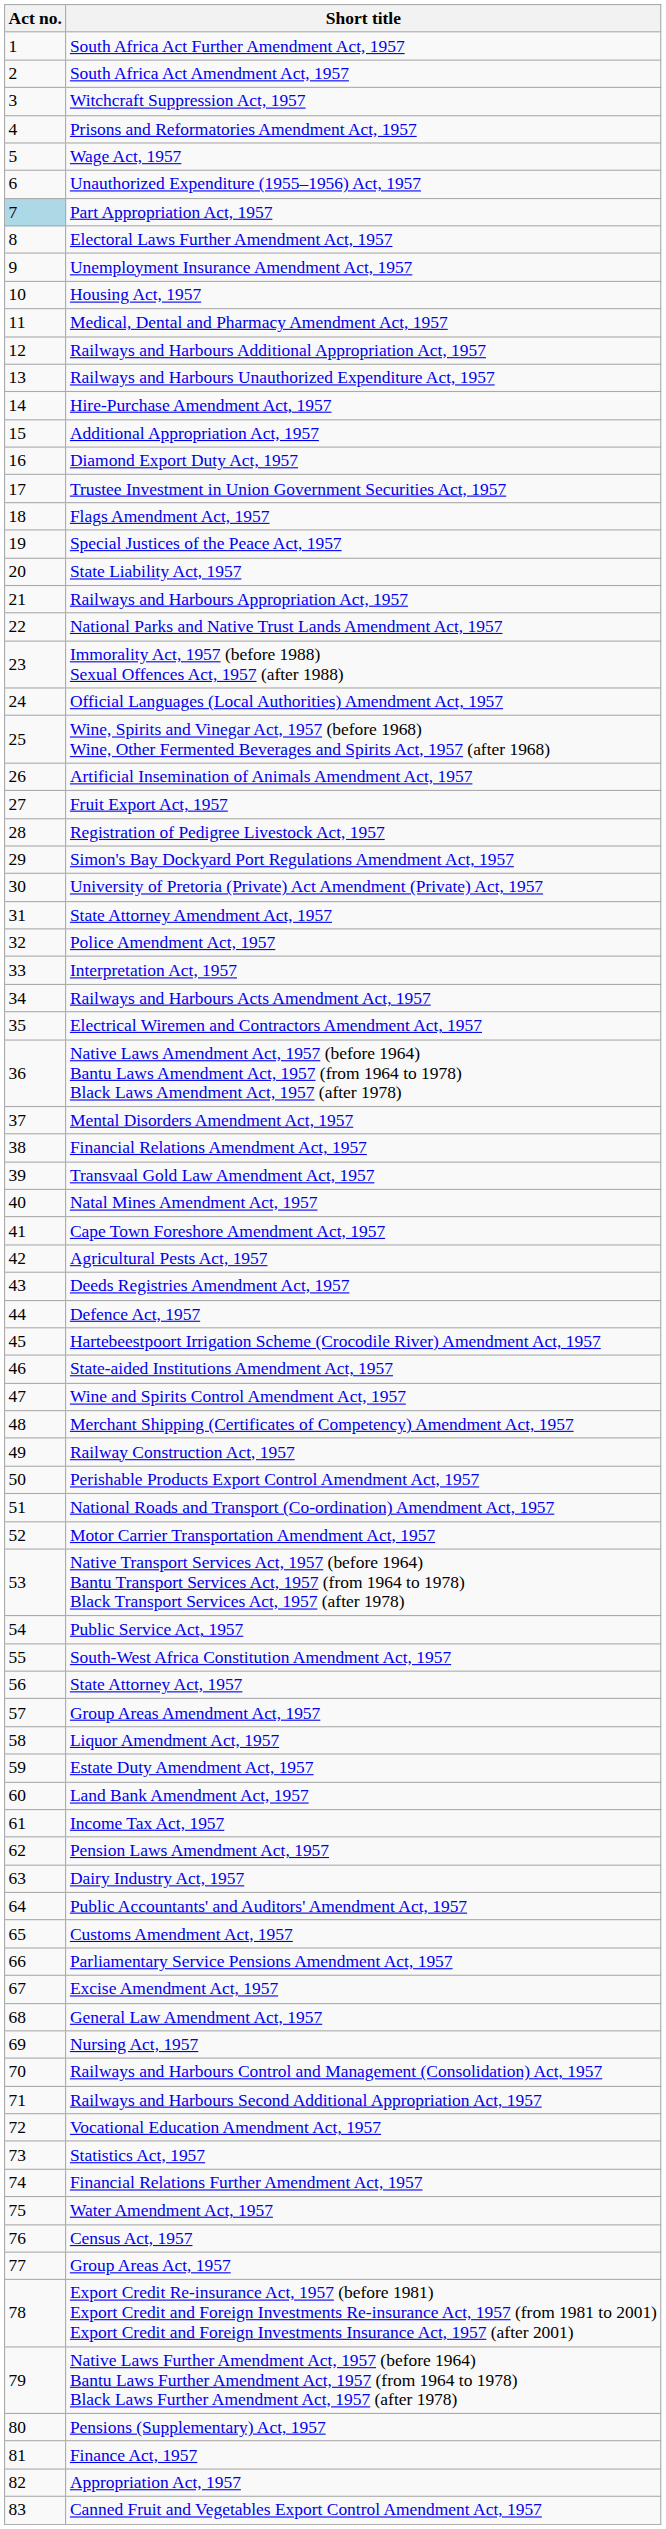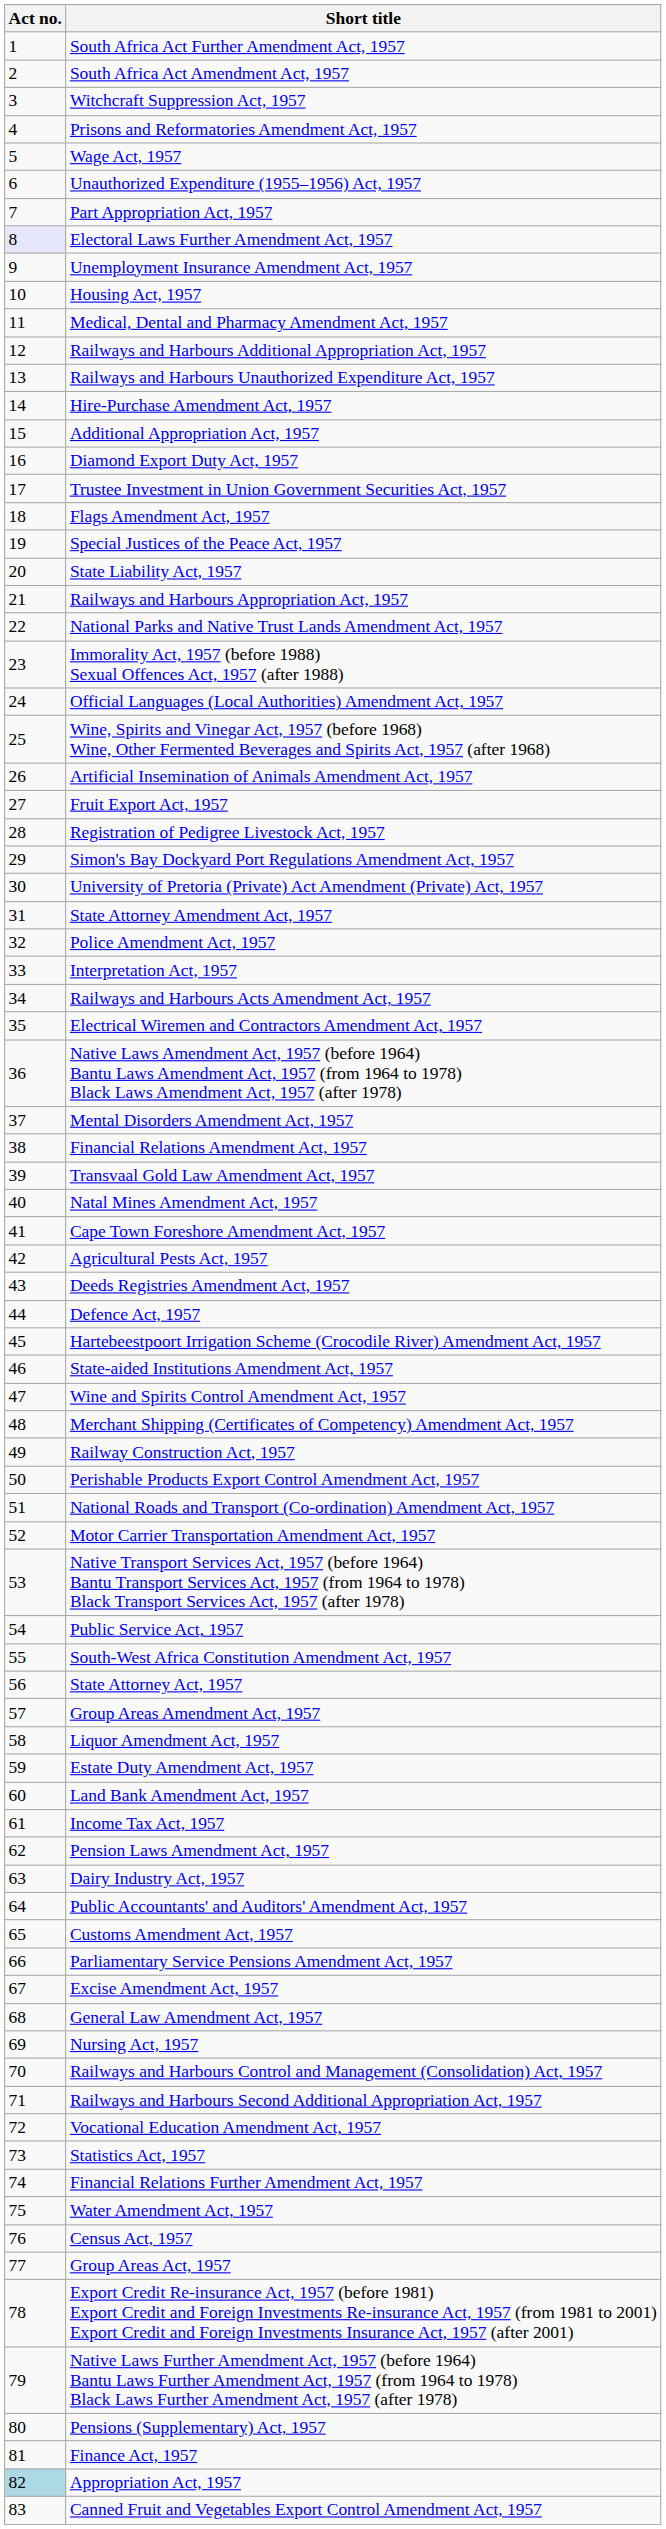(13, 211) lightblue background -> (13, 211) no background
(13, 239) no background -> (13, 239) lavender background
(17, 2482) no background -> (17, 2482) lightblue background
